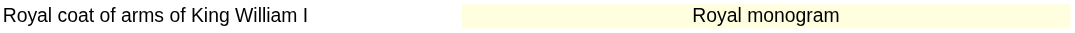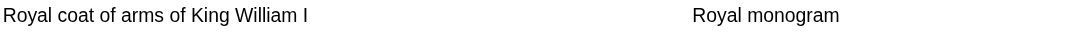(766, 16) lightyellow background -> (766, 16) no background
